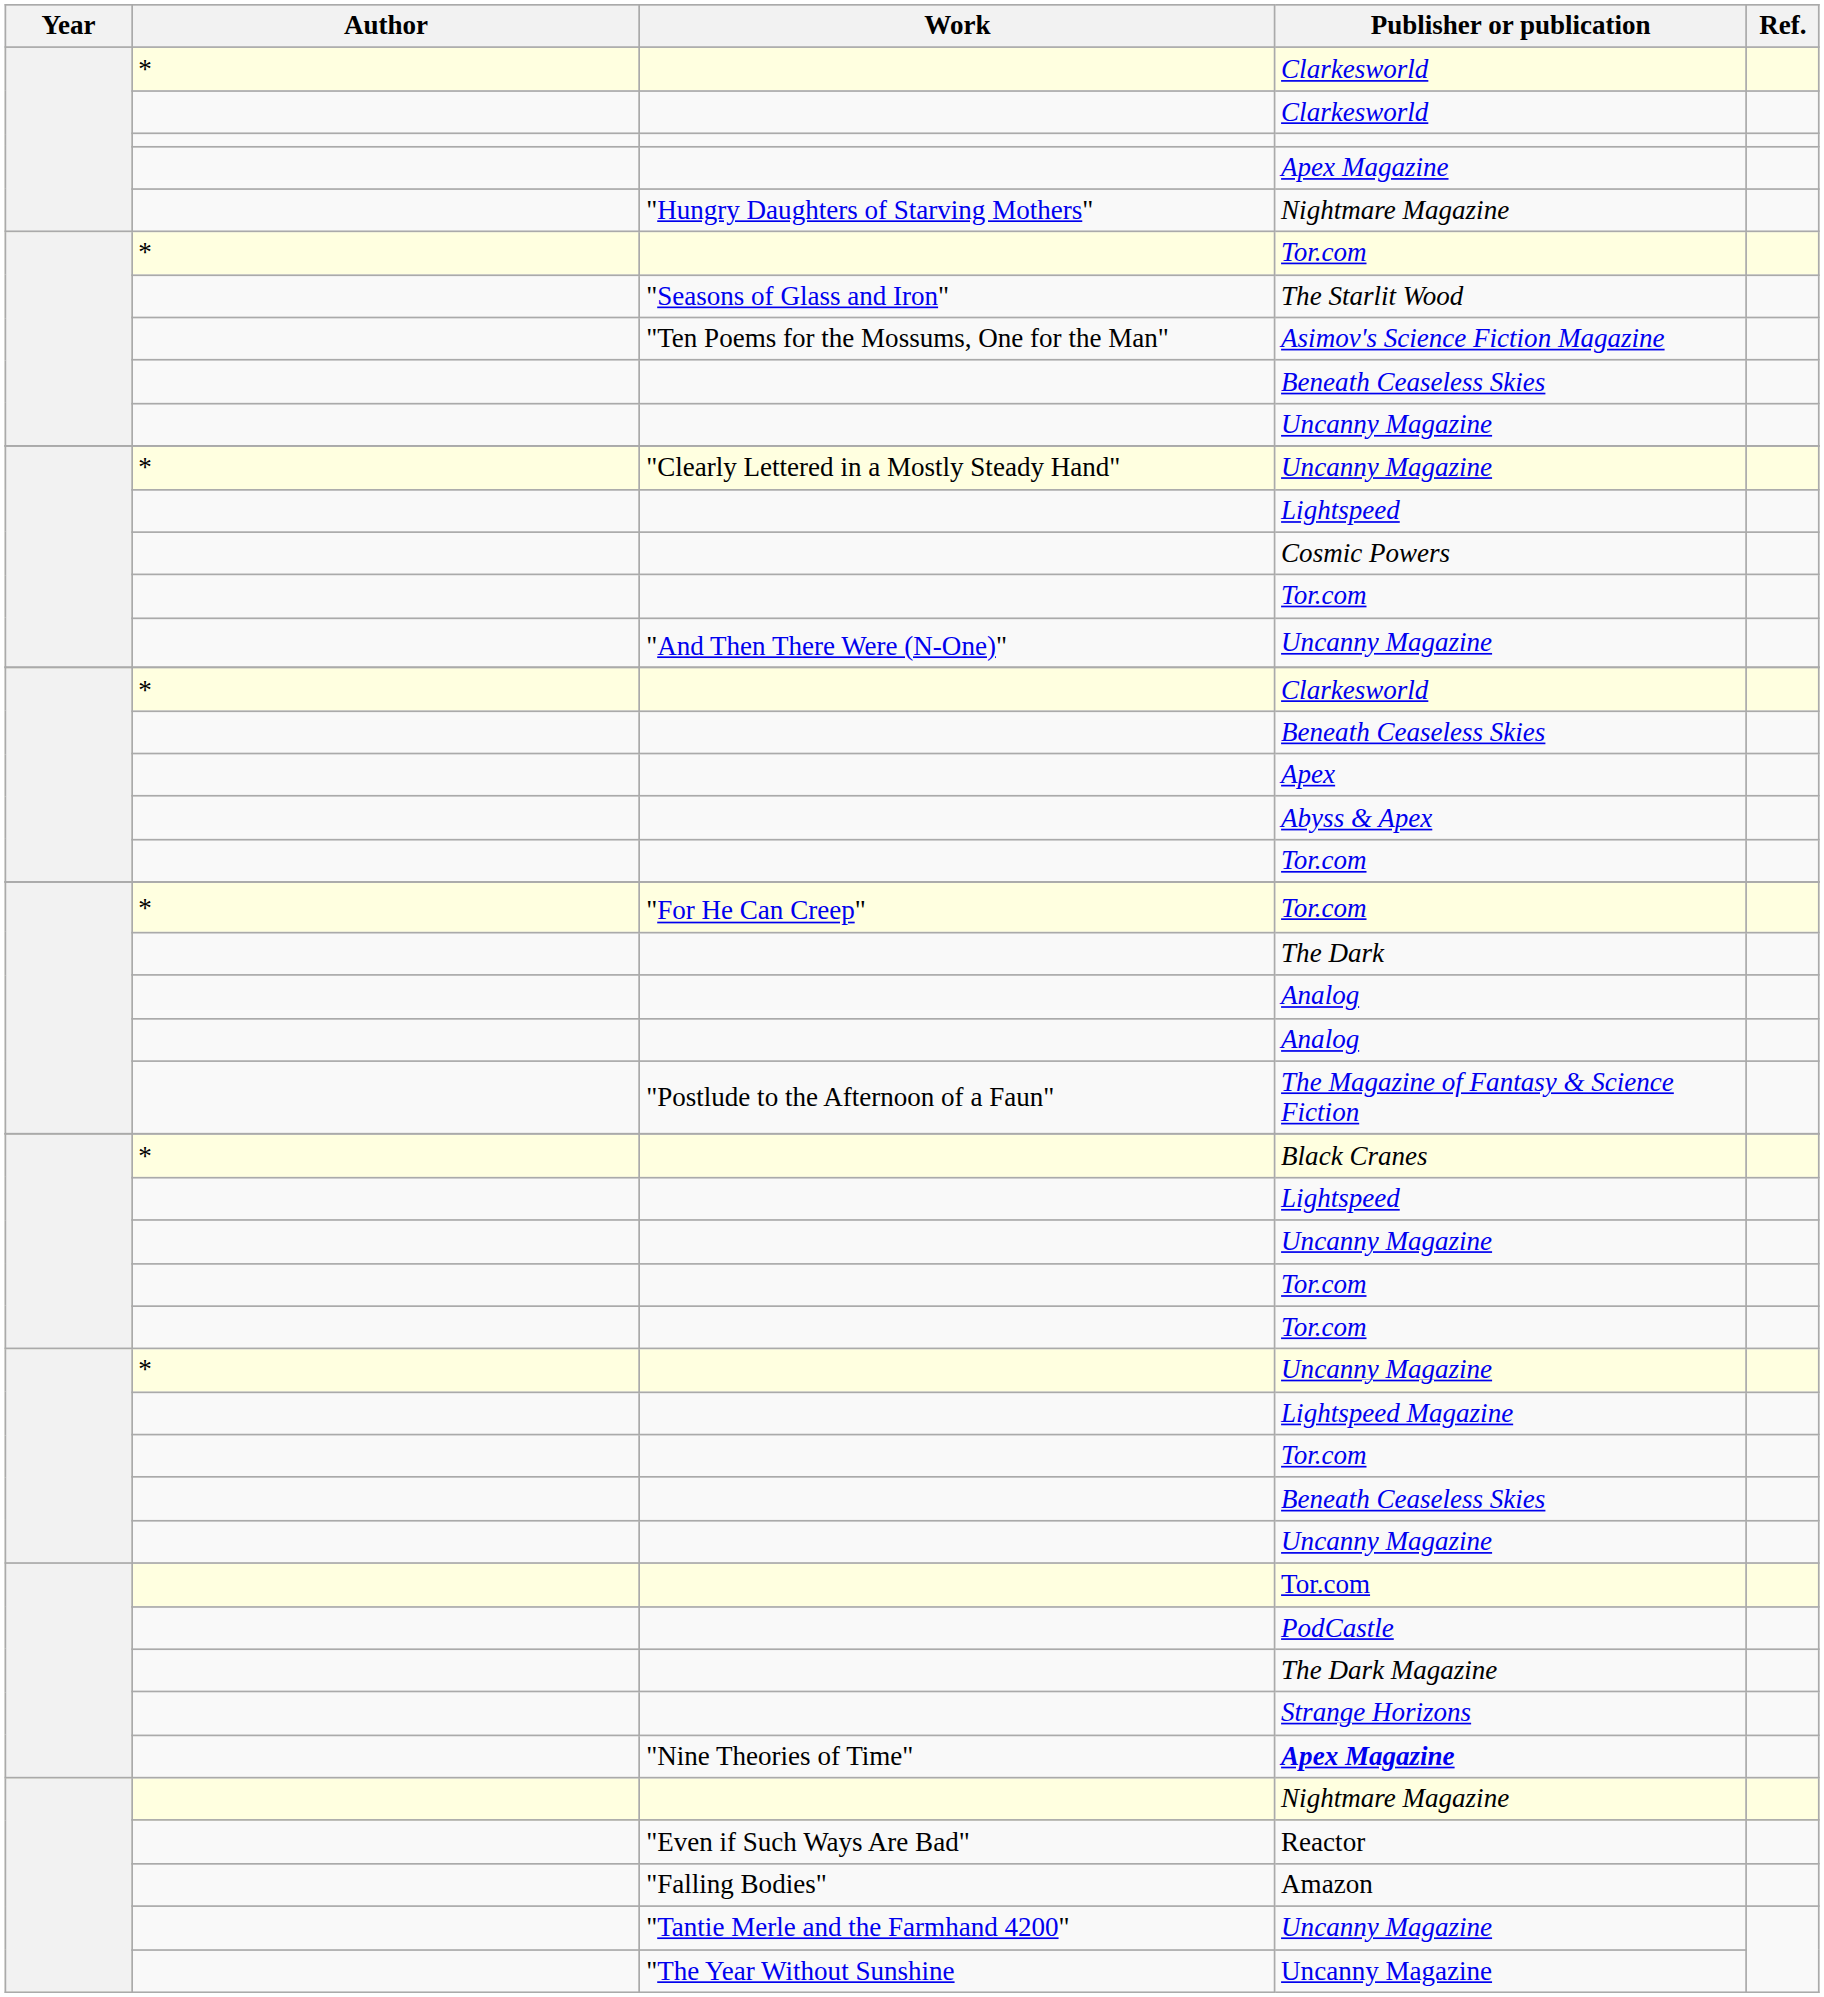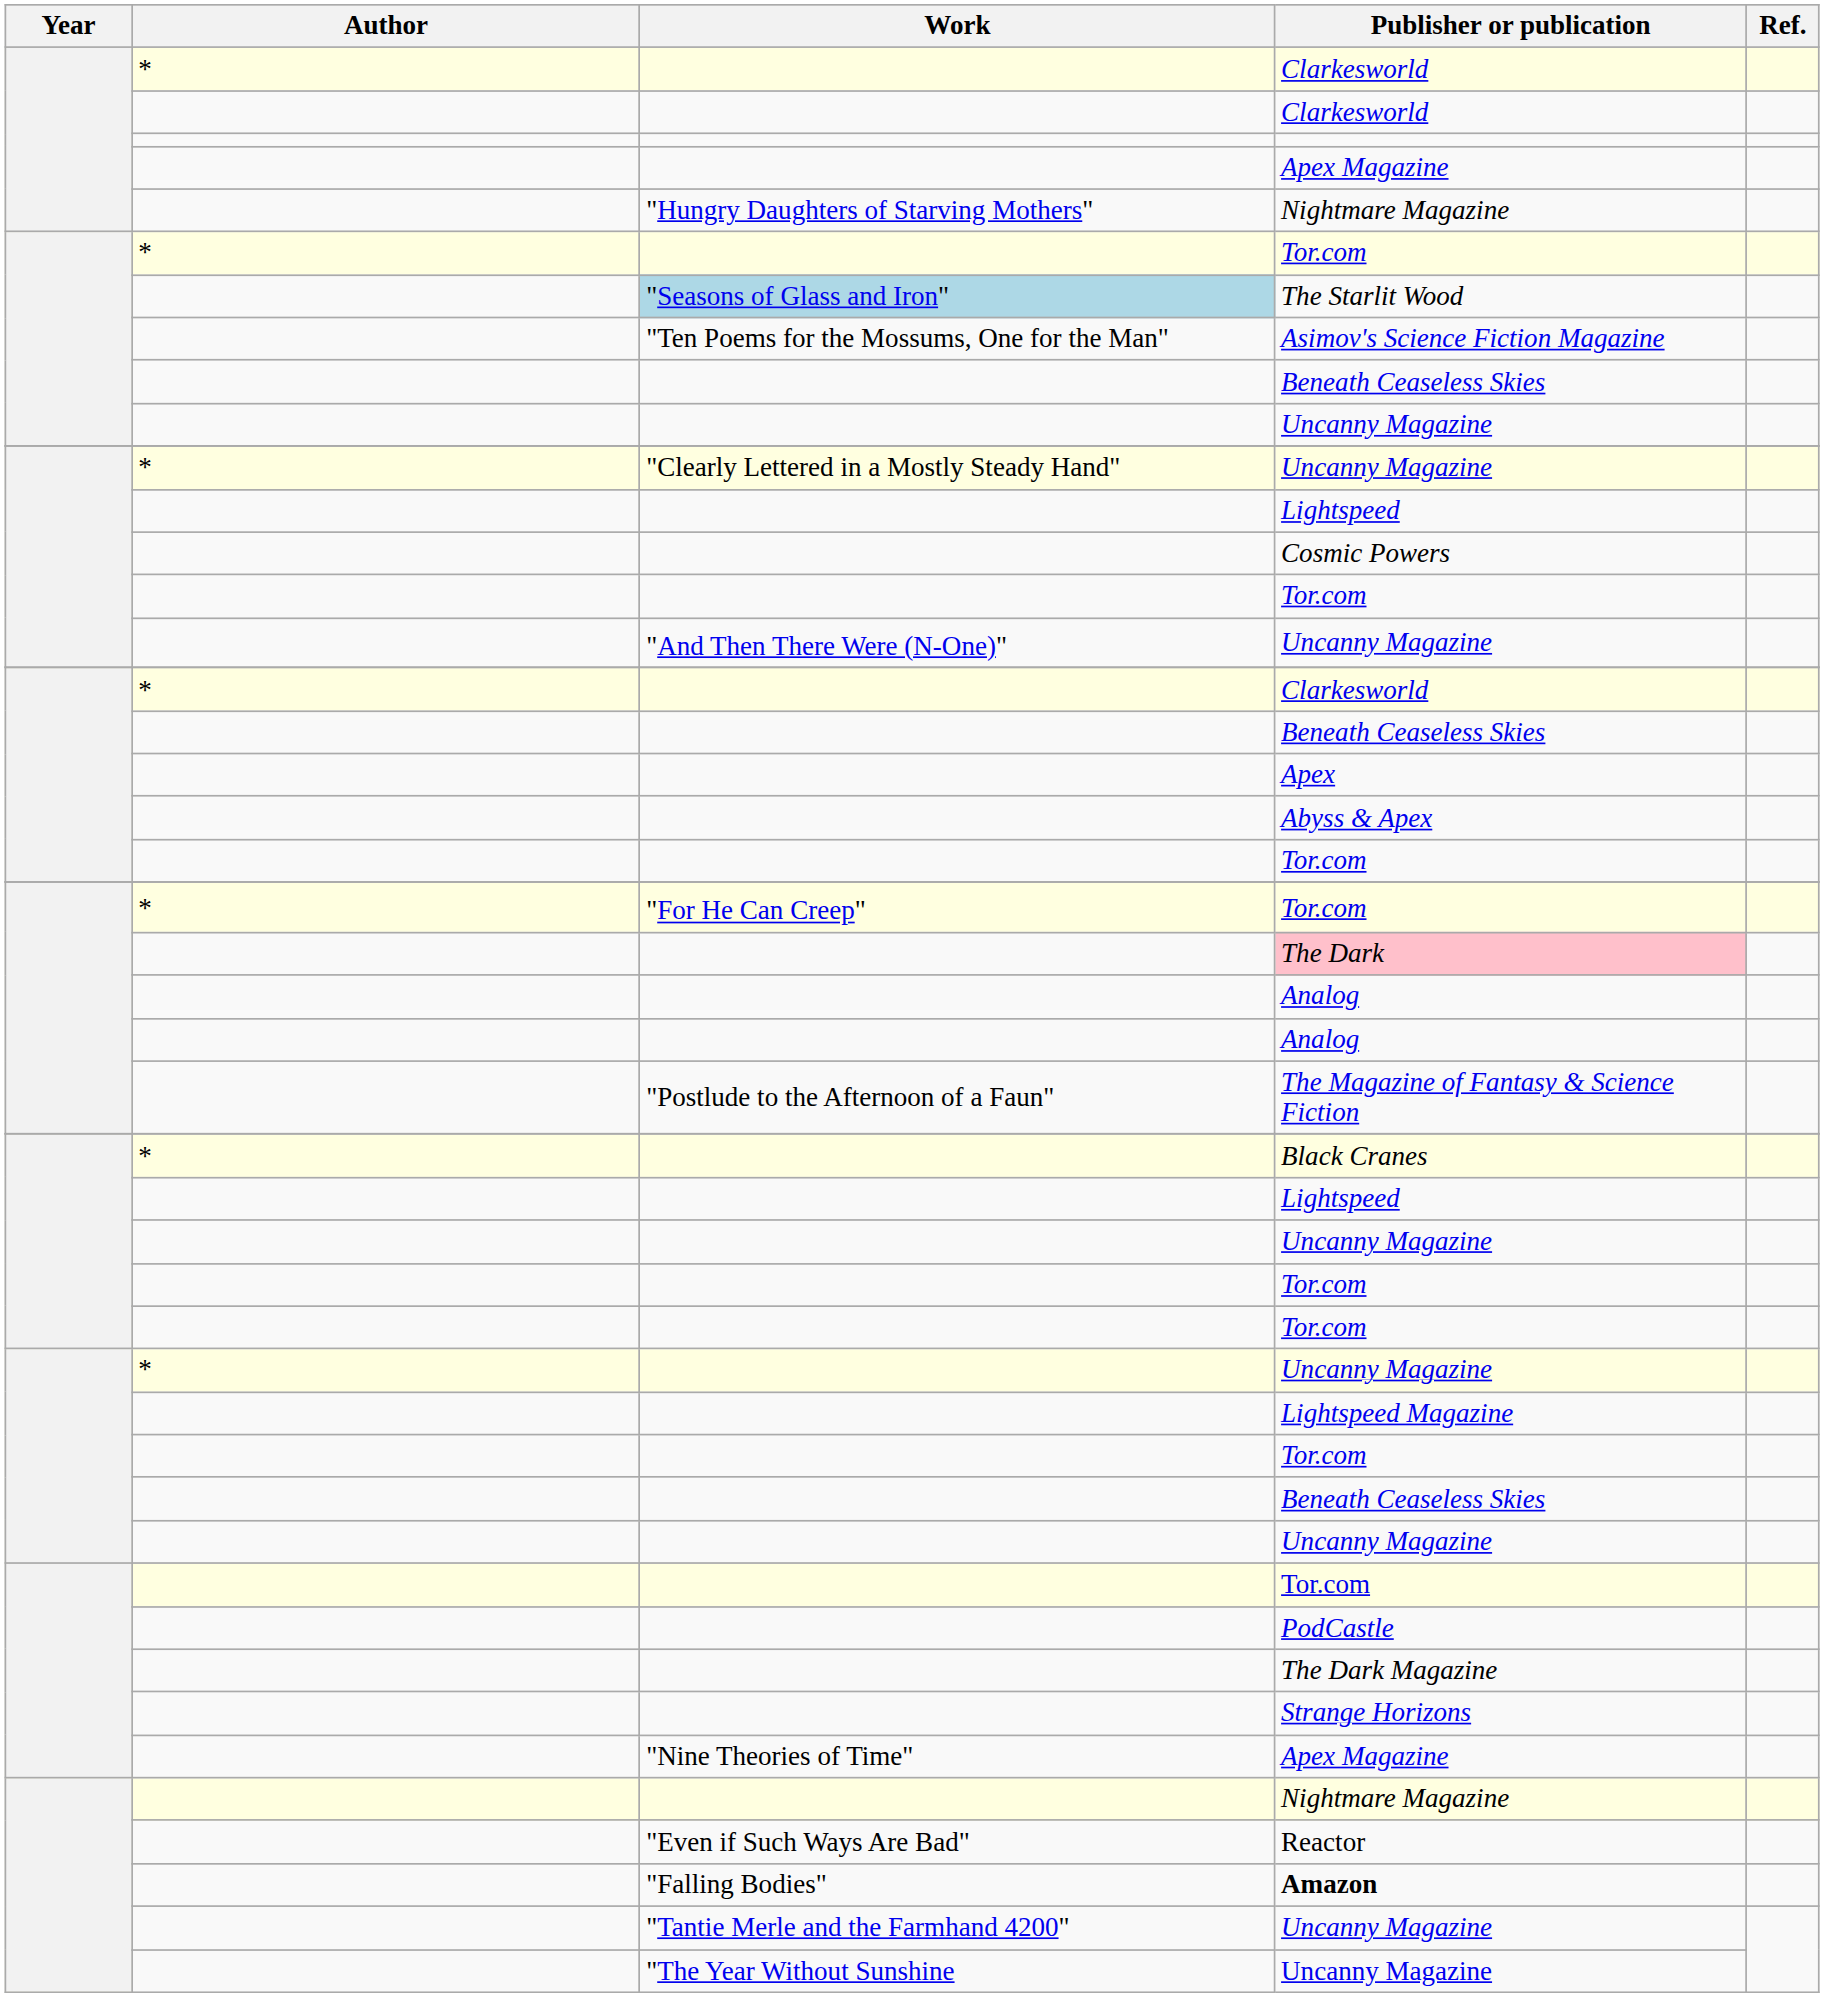(798, 295) no background -> (798, 295) lightblue background
(1333, 953) no background -> (1333, 953) pink background
(1368, 1755) bold -> (1365, 1755) normal
(1327, 1884) normal -> (1329, 1884) bold
